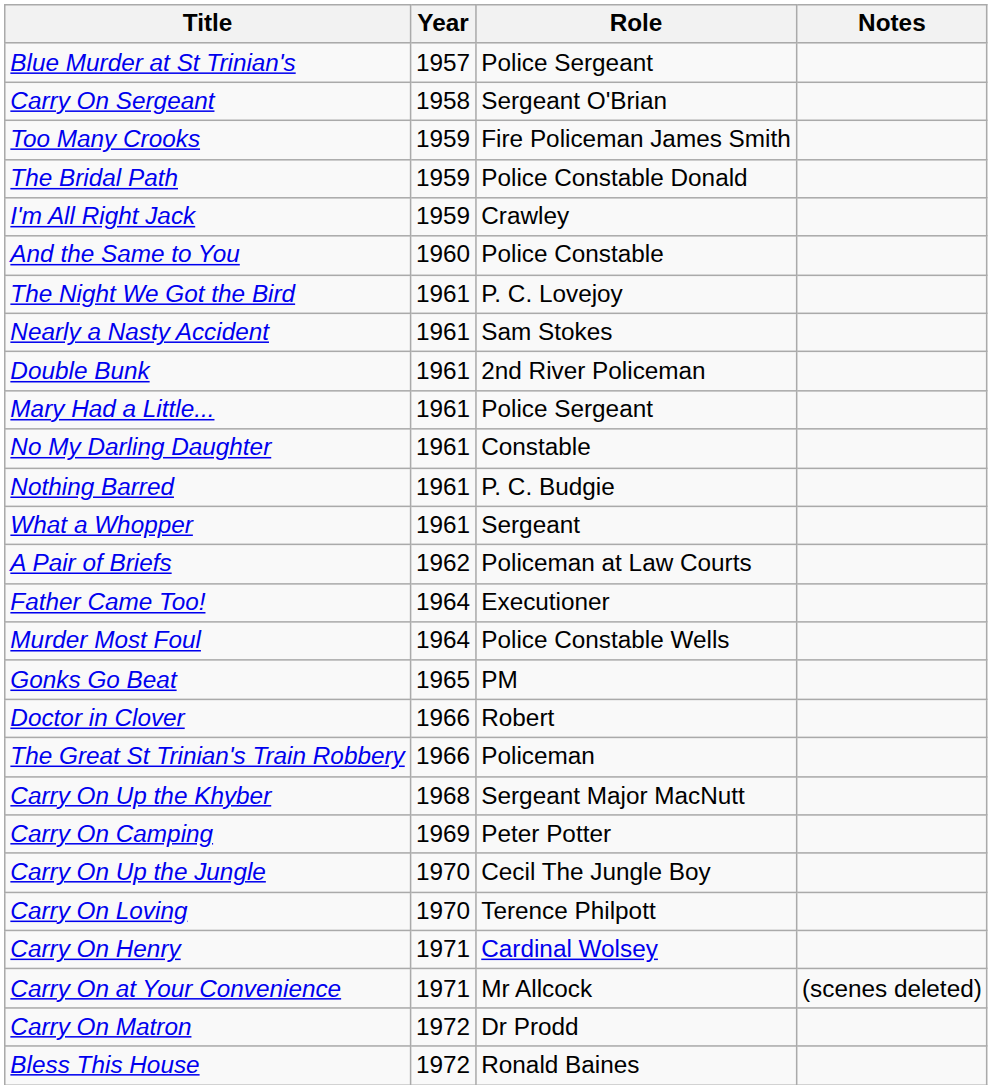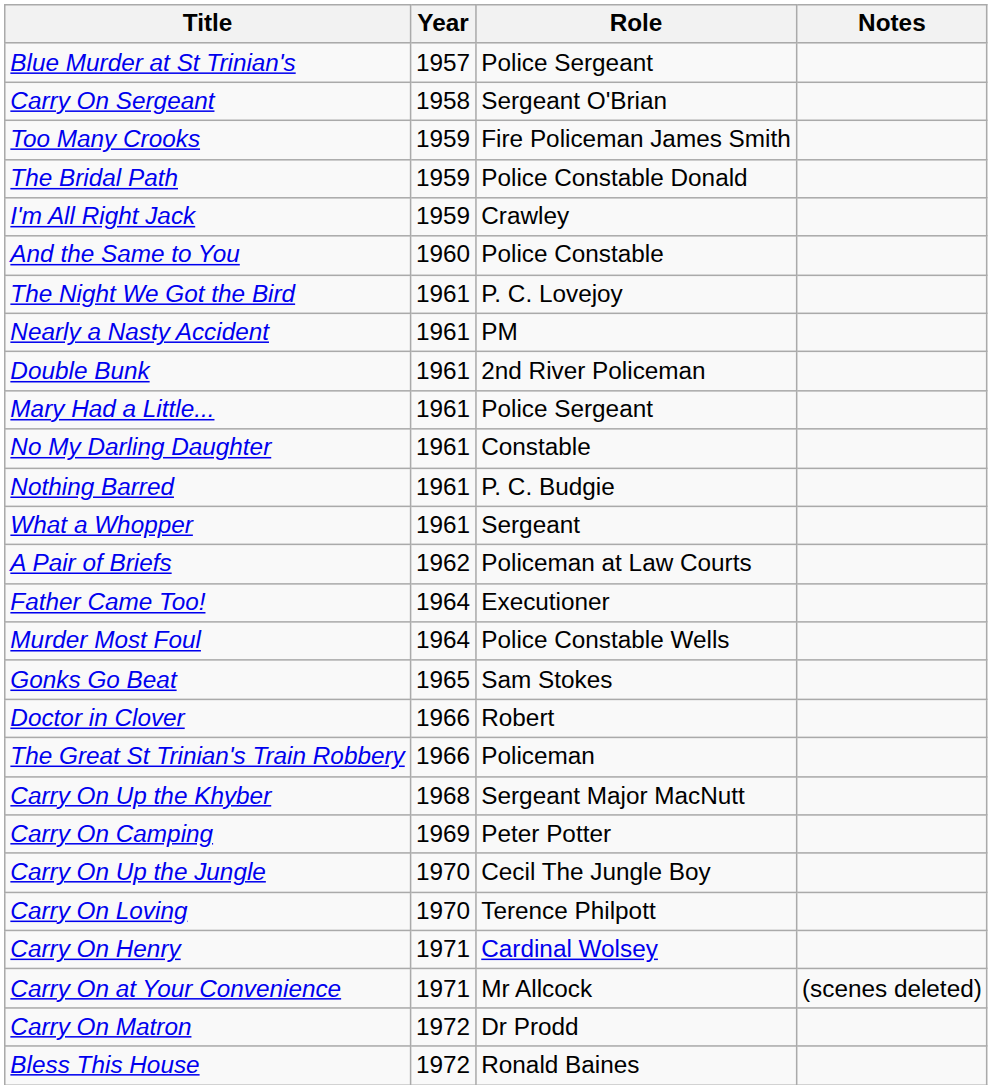(547, 332) Sam Stokes -> (499, 332) PM
(499, 679) PM -> (547, 679) Sam Stokes
